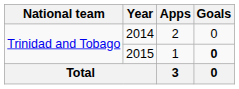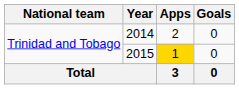(175, 53) no background -> (175, 53) gold background
(214, 53) bold -> (214, 53) normal
